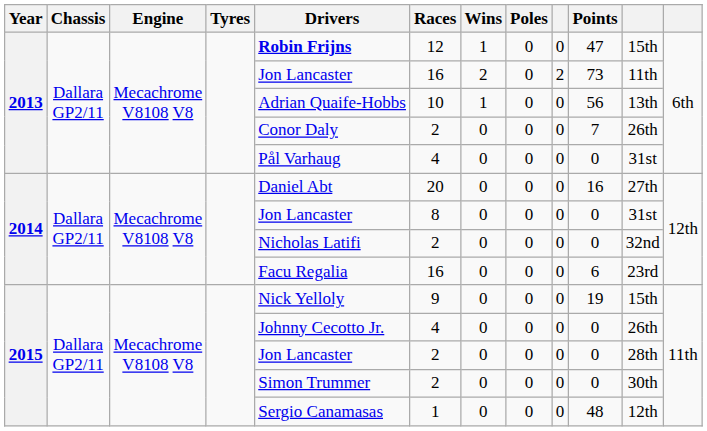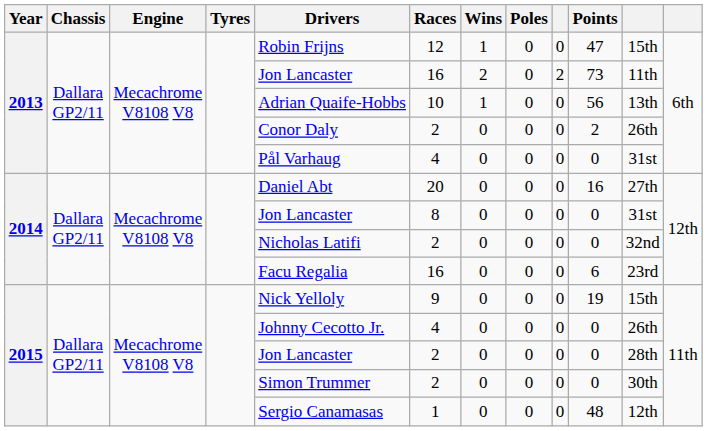(305, 46) bold -> (301, 46) normal
(595, 130) 7 -> (595, 130) 2
